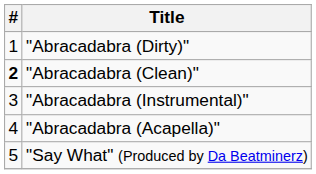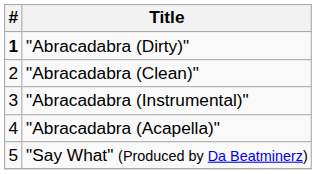(13, 45) normal -> (13, 45) bold
(13, 73) bold -> (13, 73) normal
